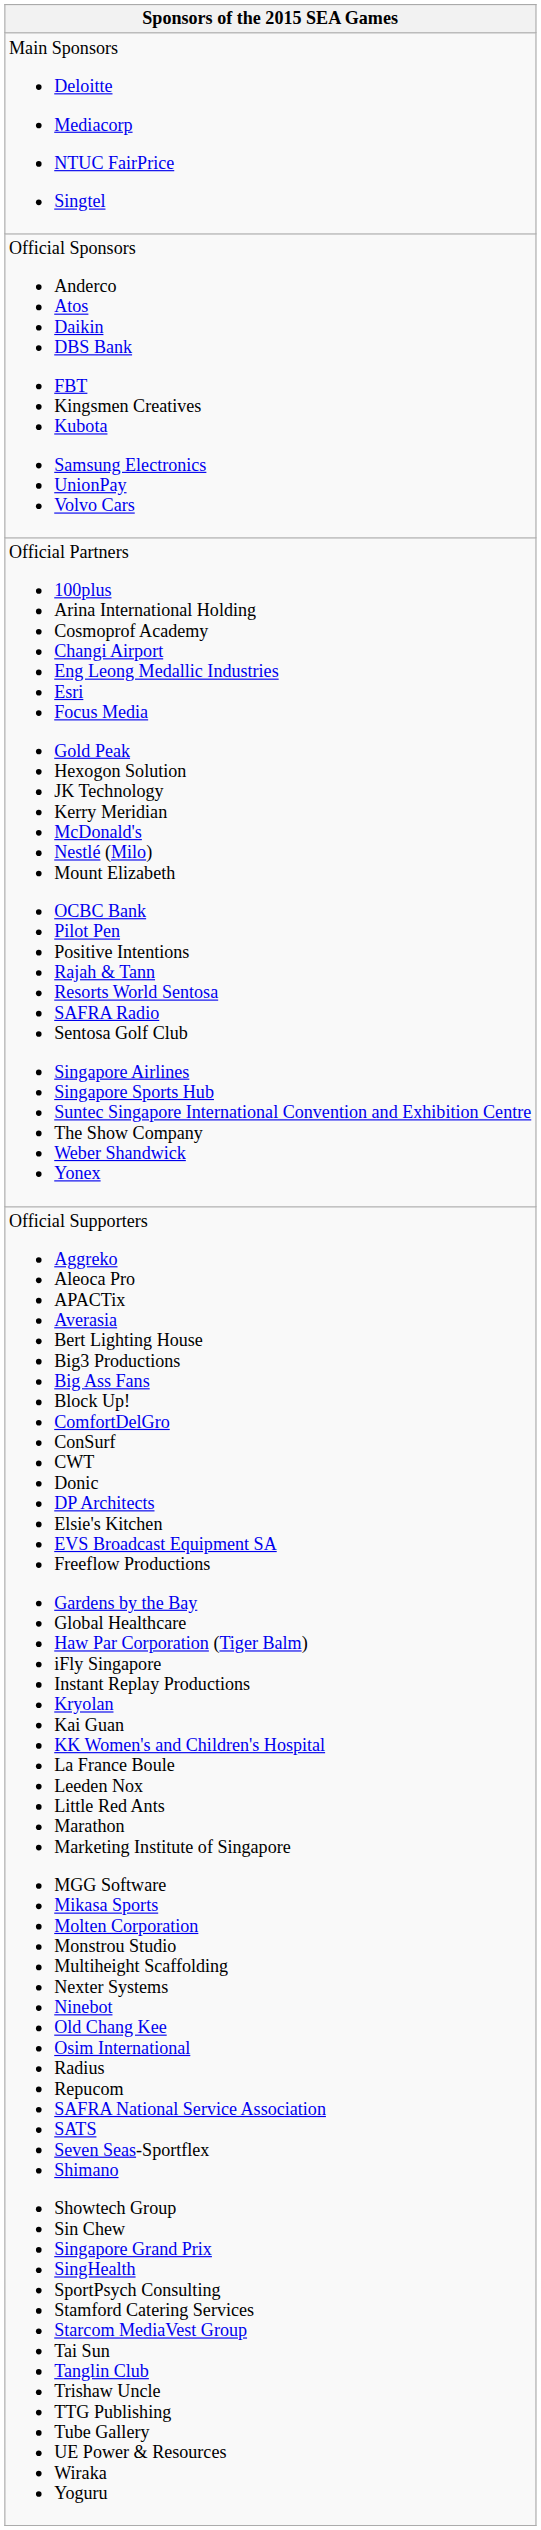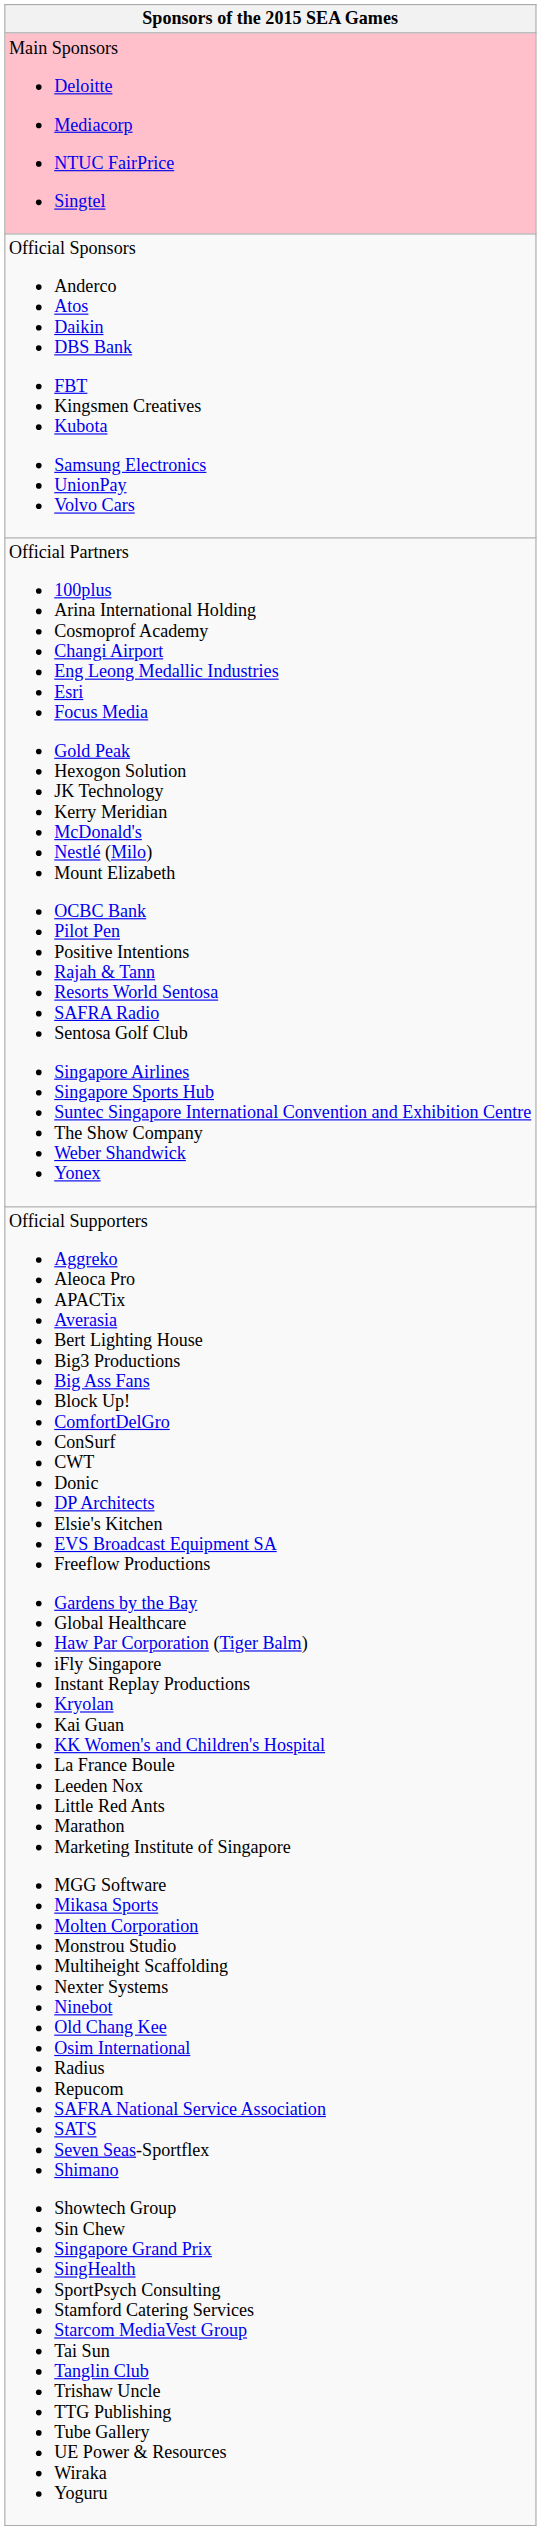(270, 124) no background -> (270, 124) pink background
